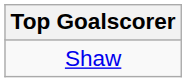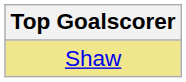(93, 58) no background -> (93, 58) khaki background
